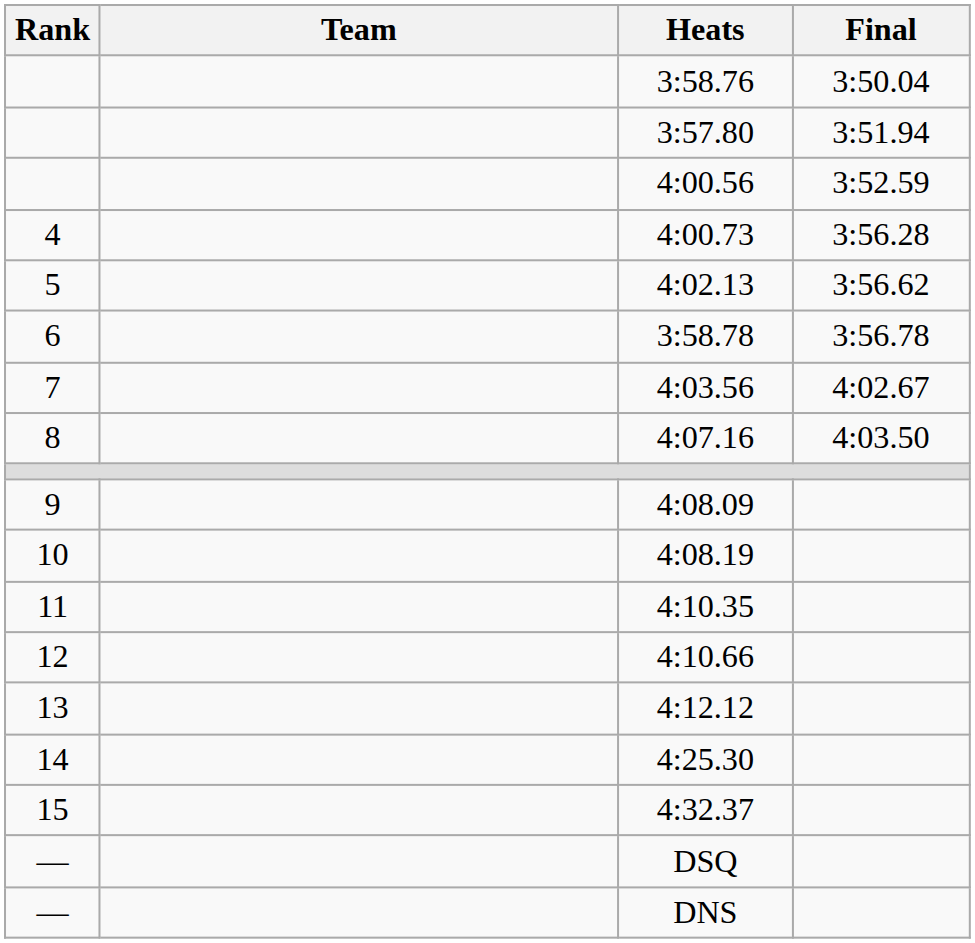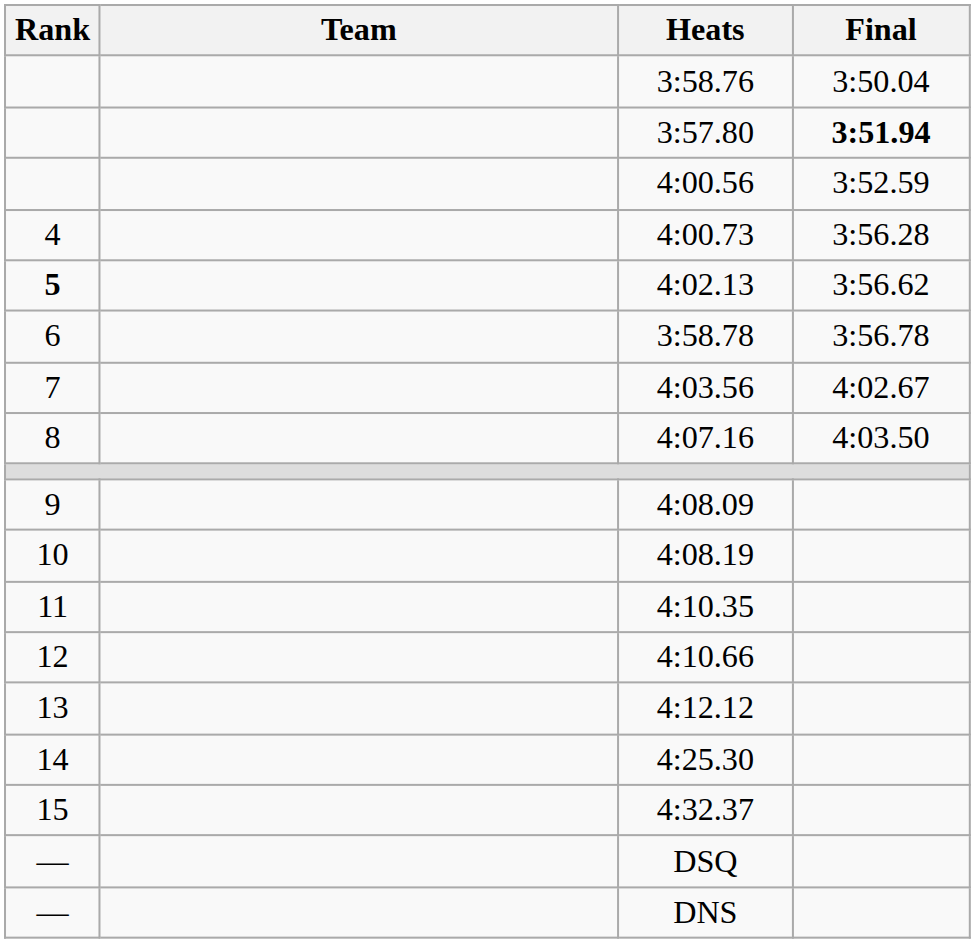(881, 132) normal -> (881, 132) bold
(53, 285) normal -> (53, 285) bold
